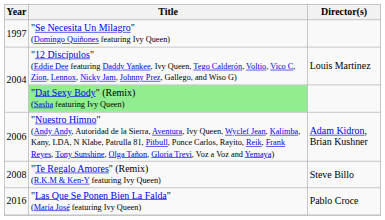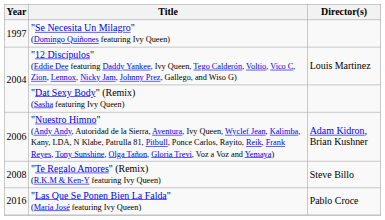(83, 98) lightgreen background -> (83, 98) no background
